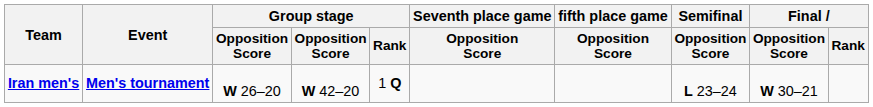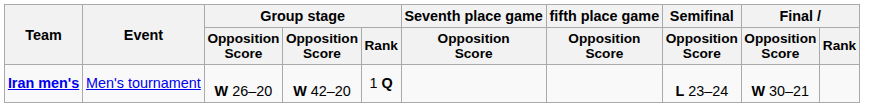(148, 83) bold -> (143, 83) normal
